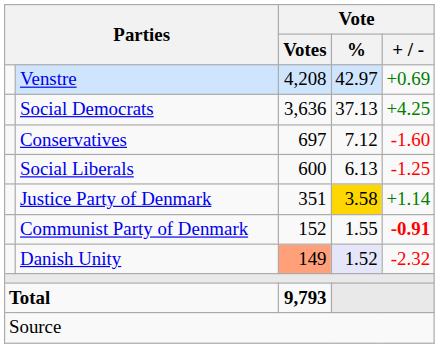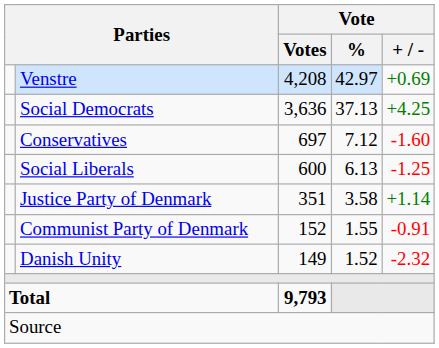(361, 199) gold background -> (361, 199) no background
(410, 229) bold -> (410, 229) normal
(312, 259) lightsalmon background -> (312, 259) no background
(361, 259) lavender background -> (361, 259) no background
